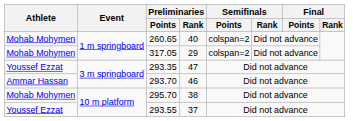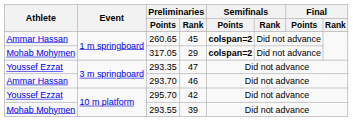(41, 39) Mohab Mohymen -> (37, 39) Ammar Hassan
(193, 39) 40 -> (193, 39) 45
(229, 39) normal -> (230, 39) bold
(229, 53) normal -> (230, 53) bold
(41, 96) Mohab Mohymen -> (35, 96) Youssef Ezzat
(193, 96) 38 -> (193, 96) 42
(35, 110) Youssef Ezzat -> (41, 110) Mohab Mohymen
(193, 110) 37 -> (193, 110) 39
